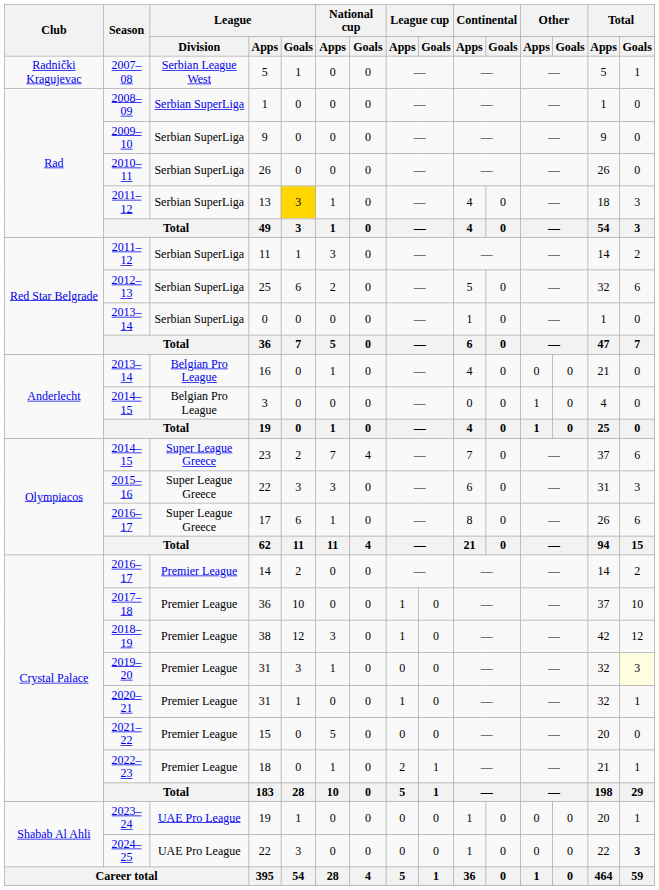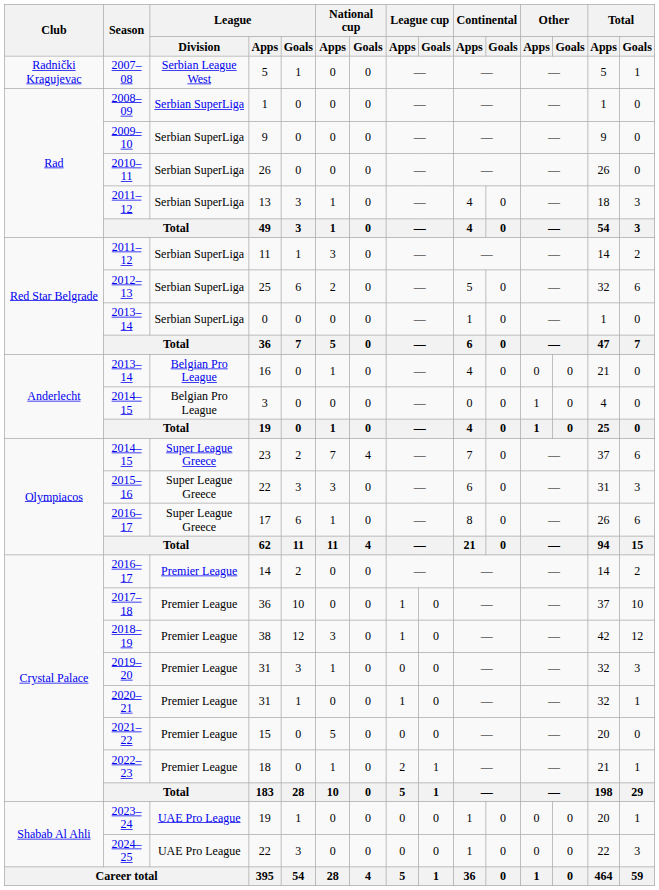(298, 202) gold background -> (298, 202) no background
(637, 668) lightyellow background -> (637, 668) no background
(637, 850) bold -> (637, 850) normal
